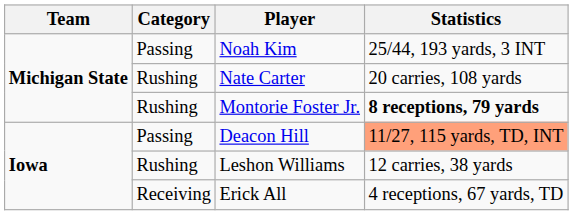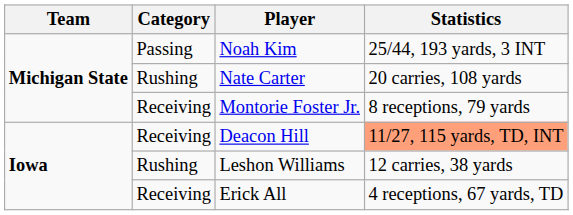(167, 107) Rushing -> (174, 107) Receiving
(454, 107) bold -> (449, 107) normal
(164, 136) Passing -> (174, 136) Receiving
